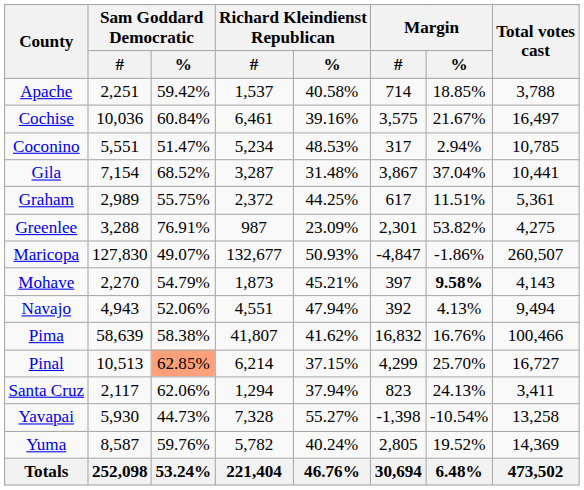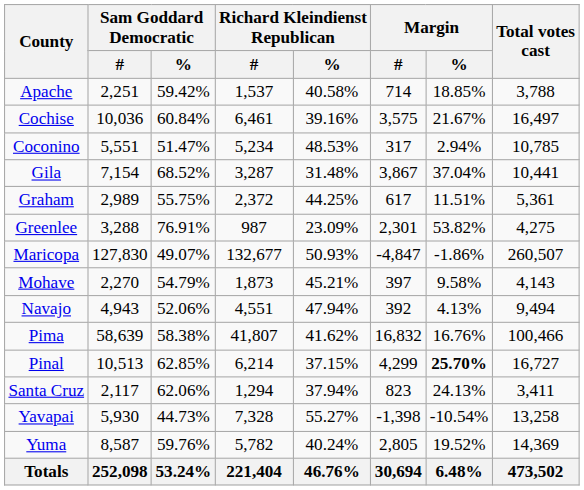(459, 281) bold -> (459, 281) normal
(183, 363) lightsalmon background -> (183, 363) no background
(459, 363) normal -> (459, 363) bold
